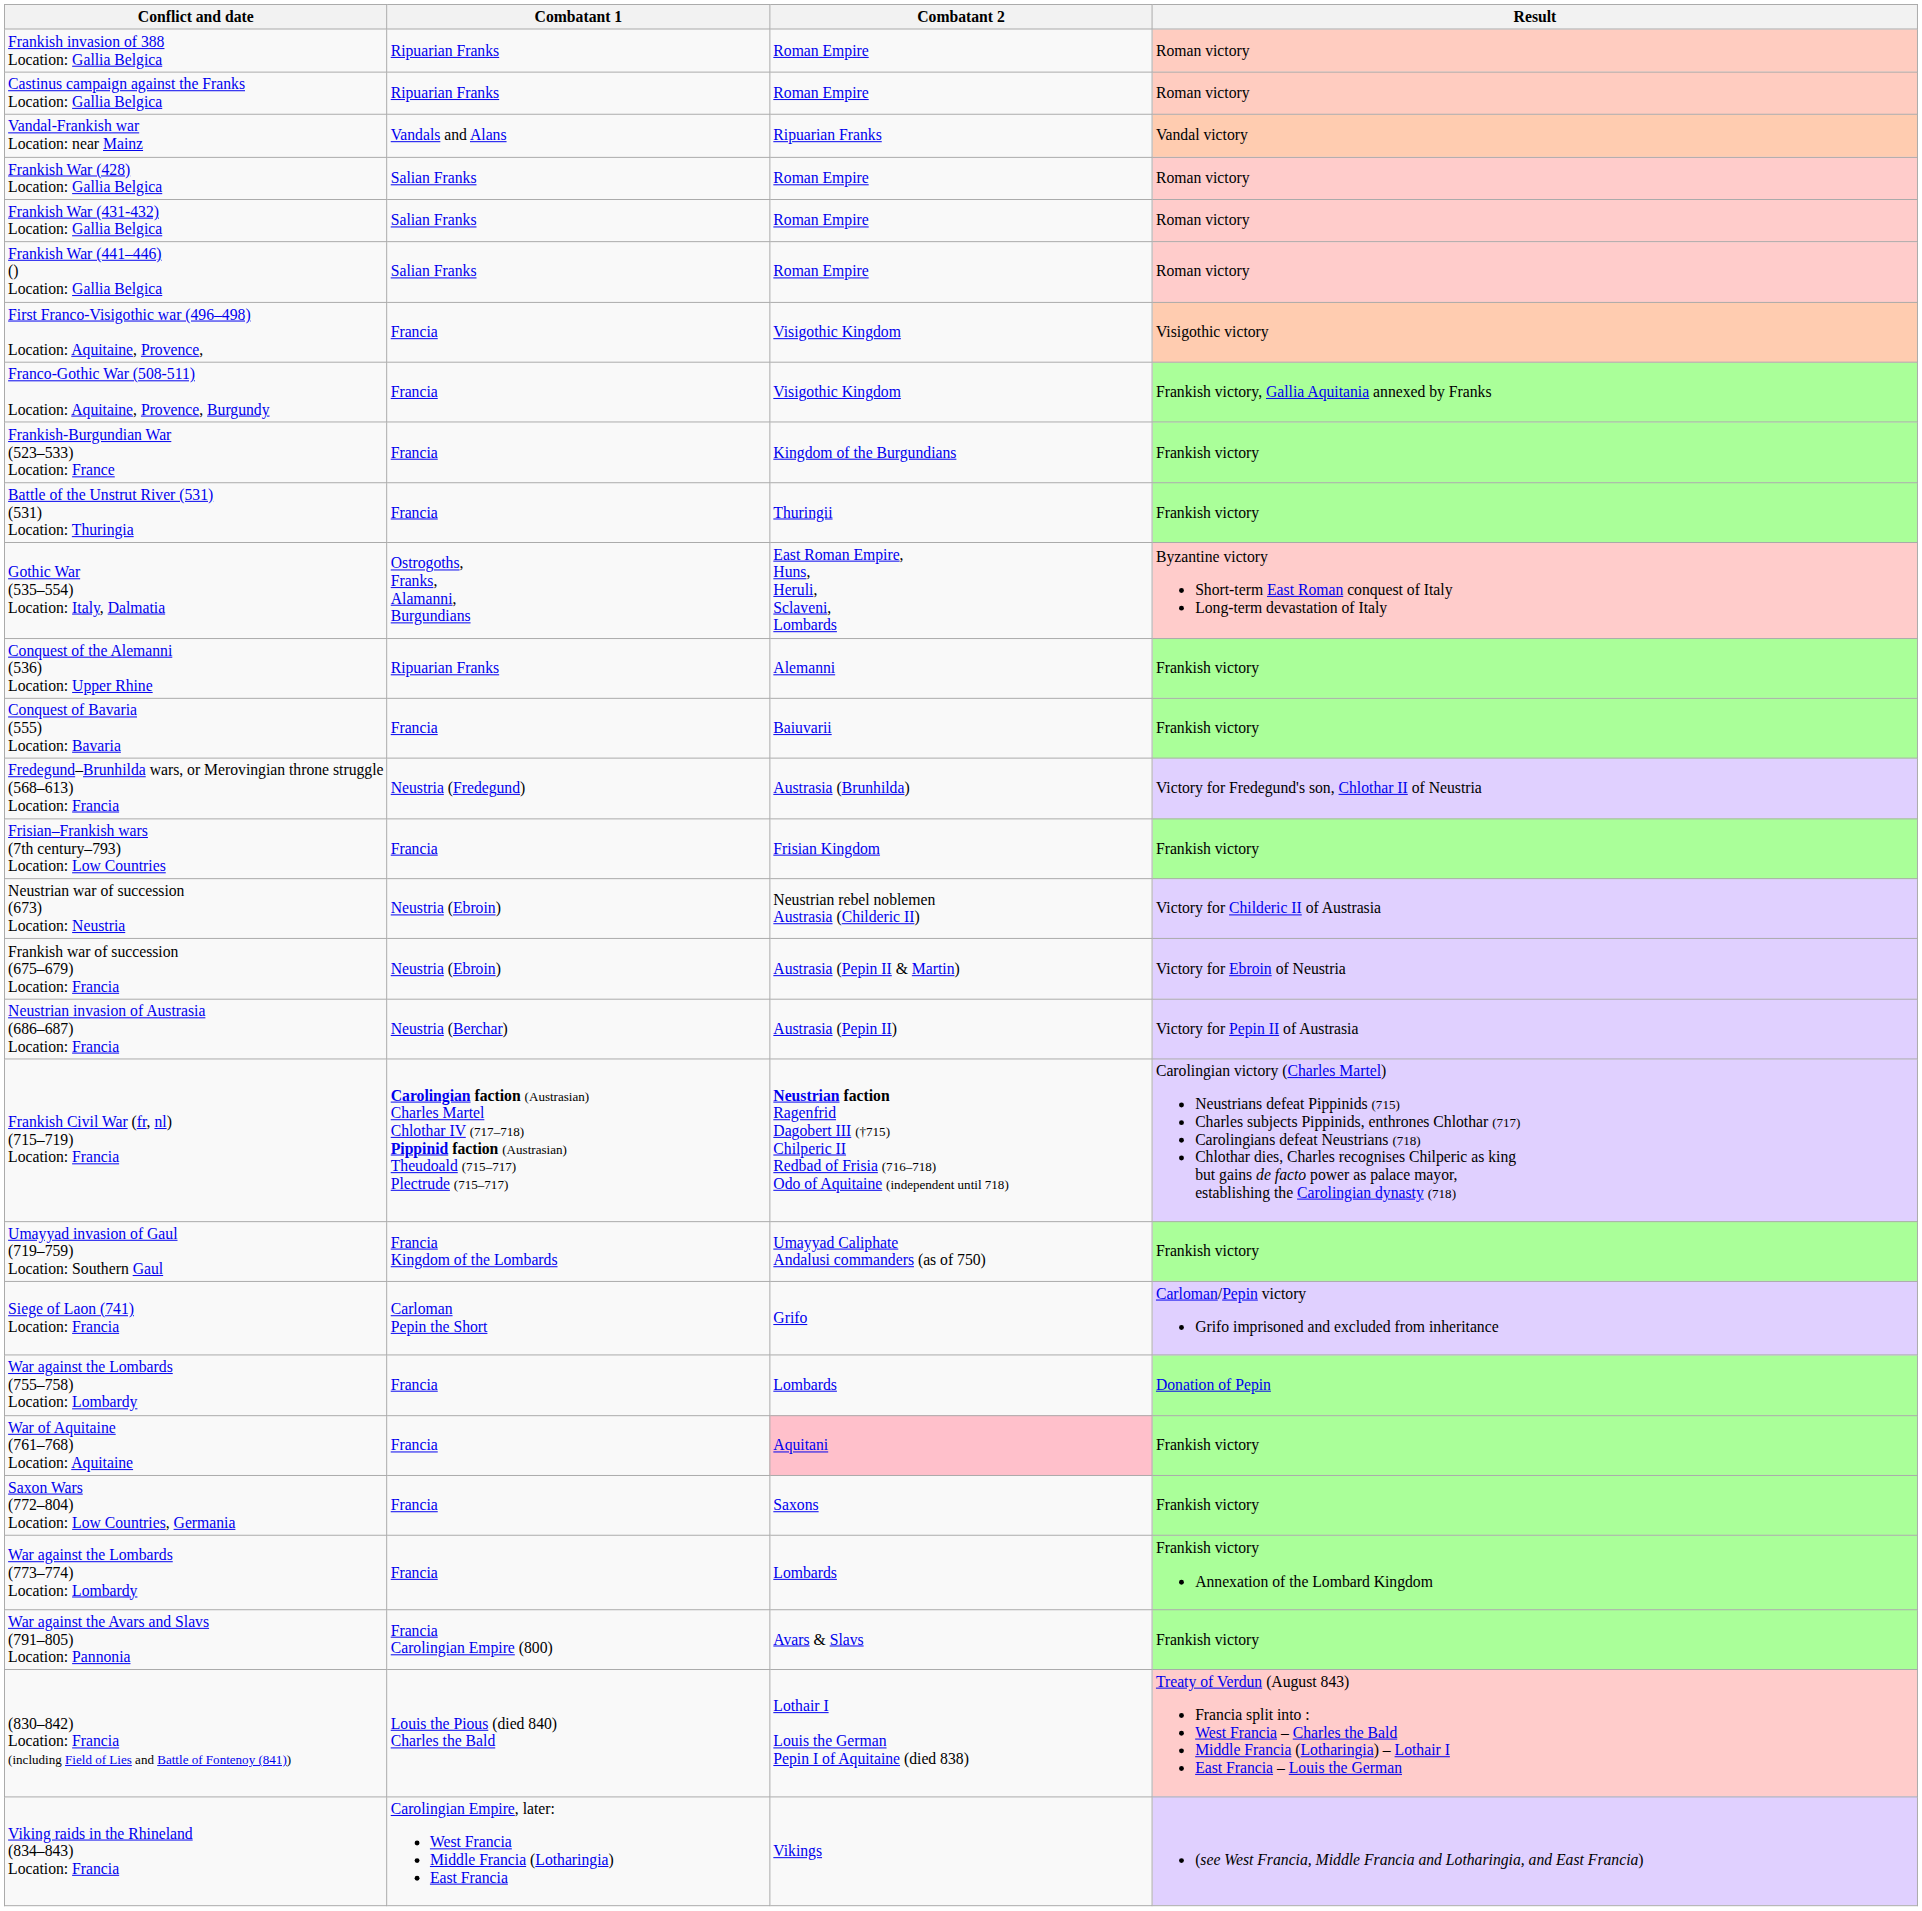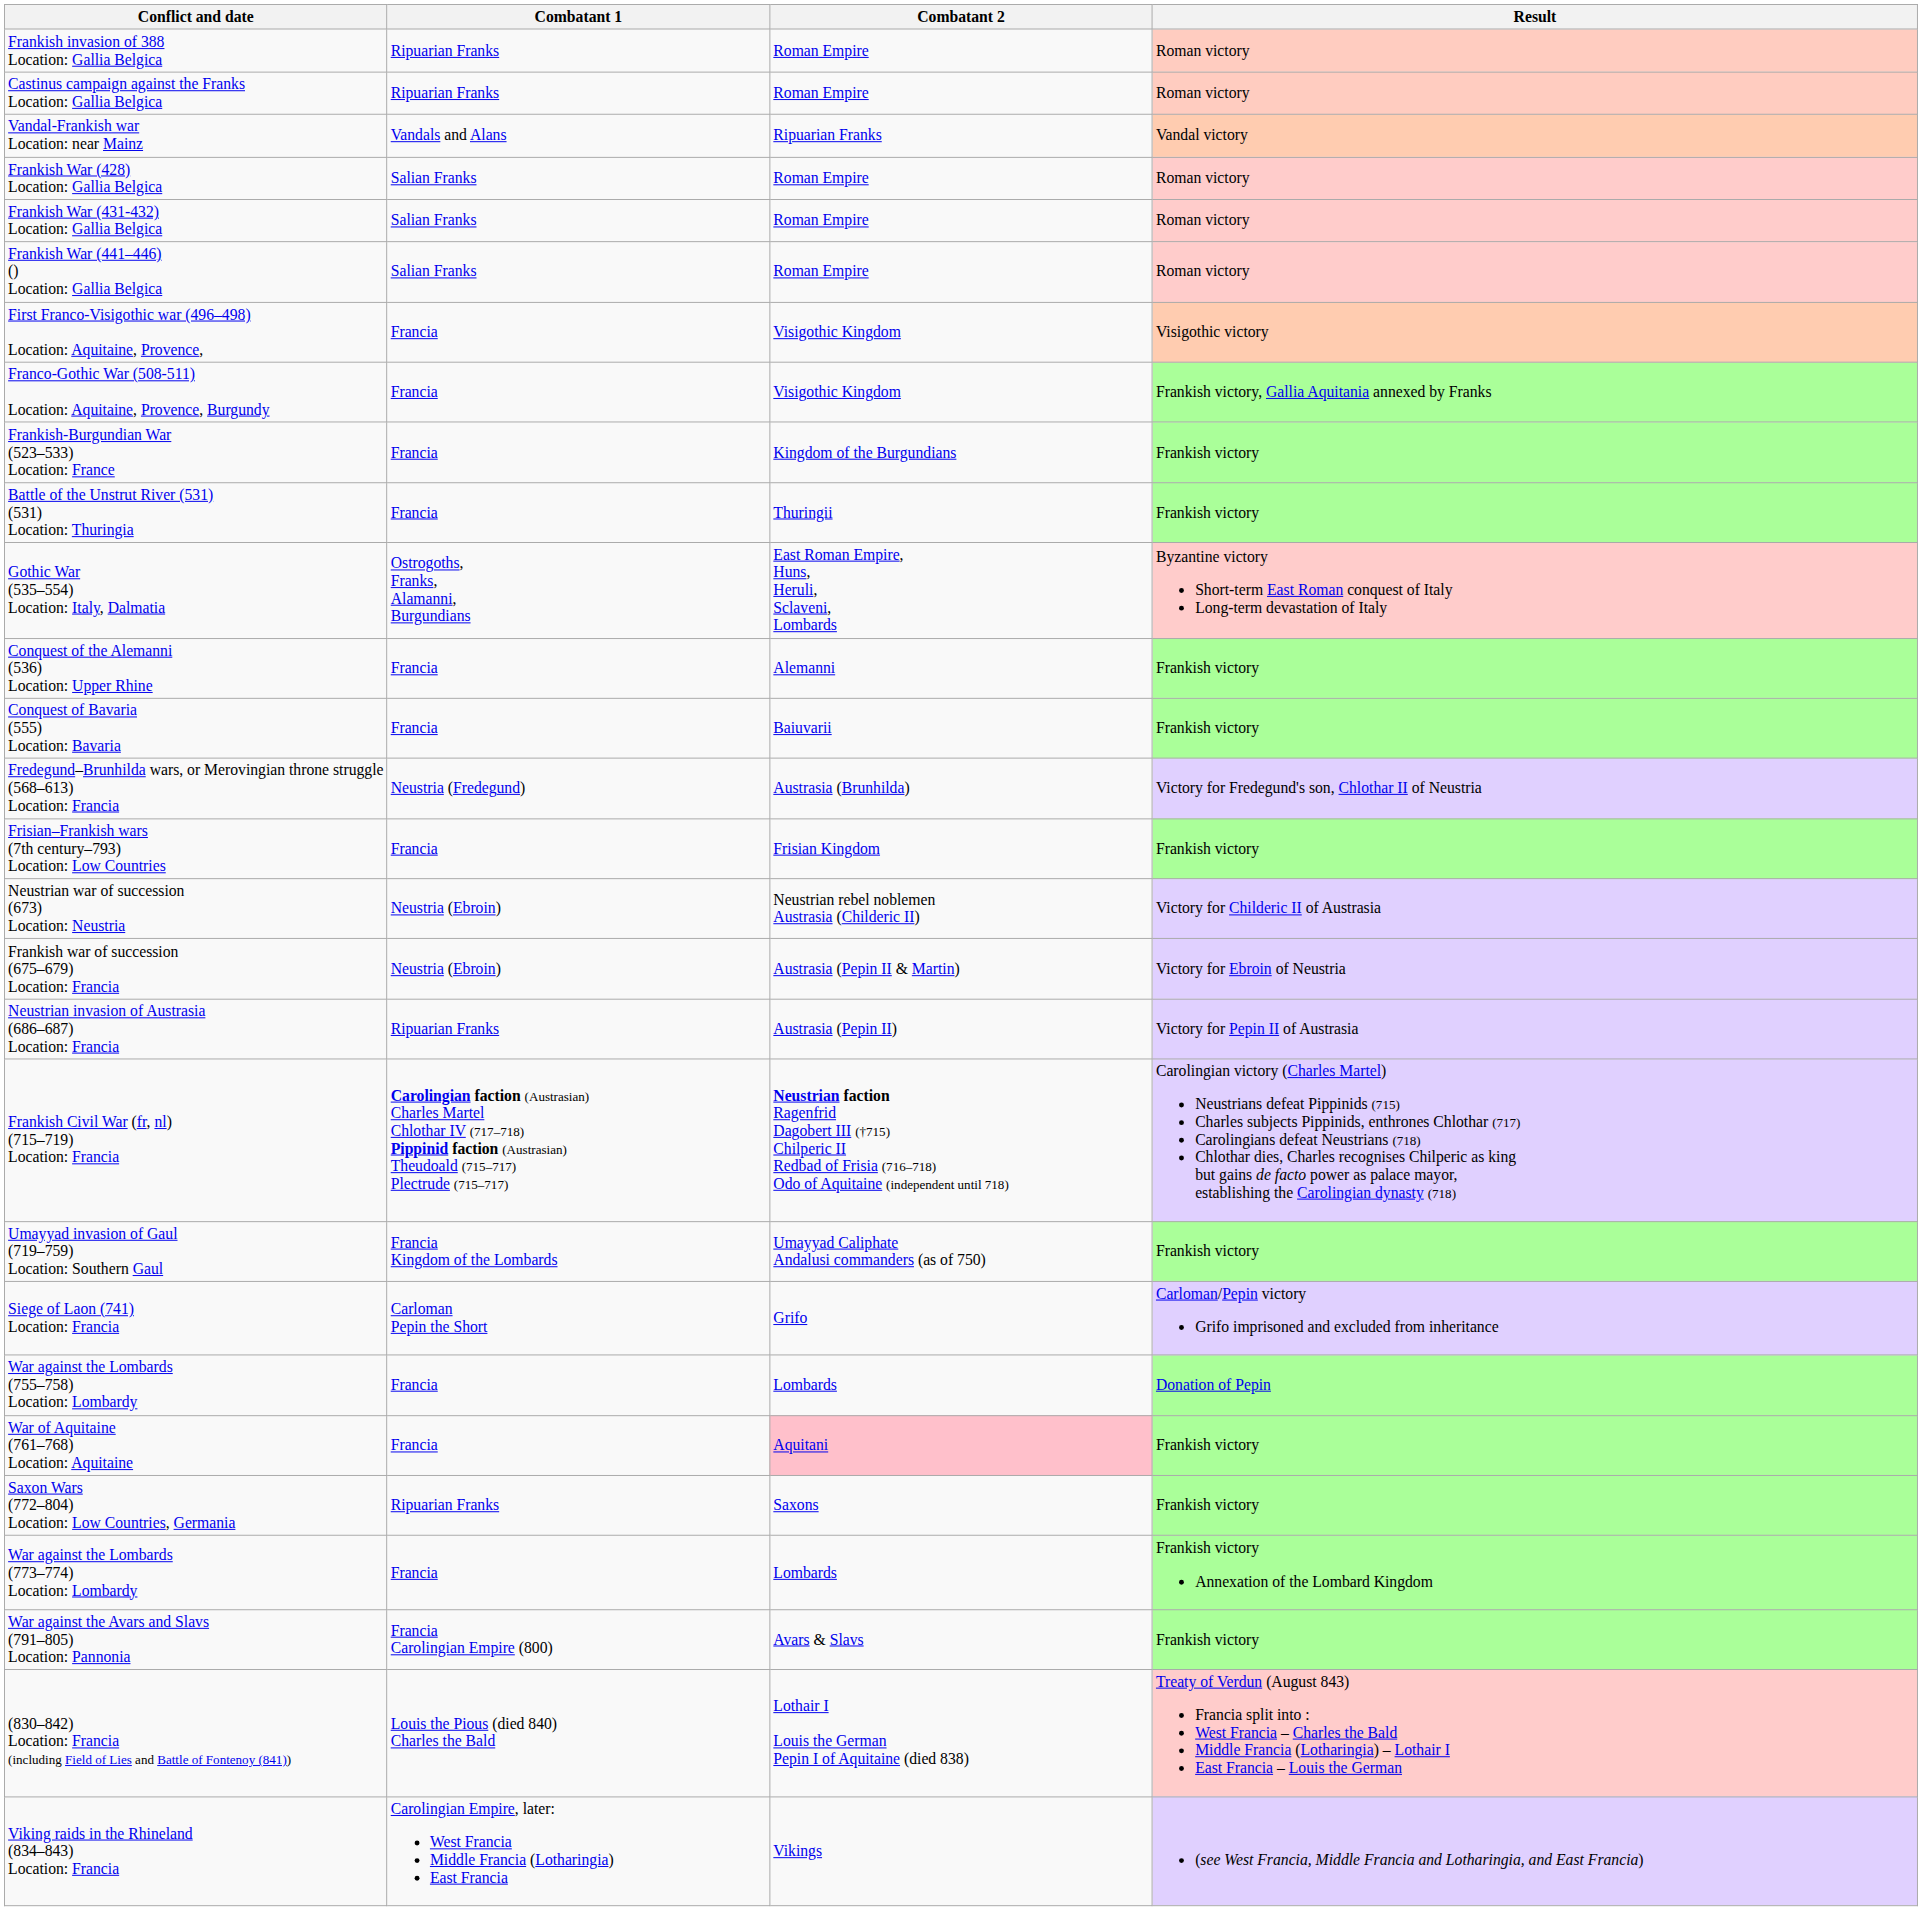(445, 668) Ripuarian Franks -> (414, 668) Francia
(449, 1029) Neustria (Berchar) -> (445, 1029) Ripuarian Franks
(414, 1505) Francia -> (445, 1505) Ripuarian Franks
